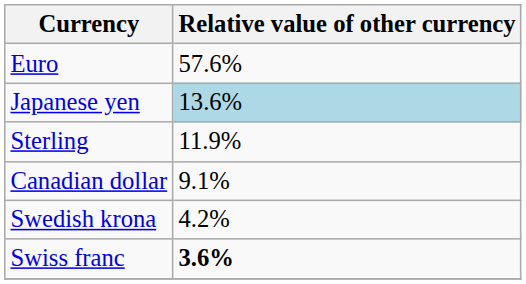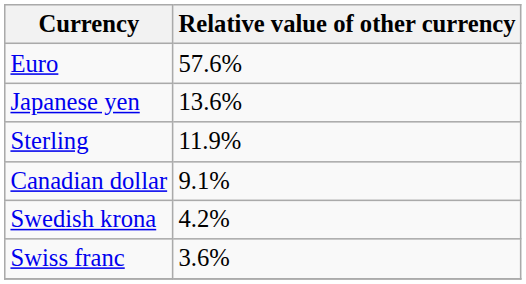(210, 102) lightblue background -> (210, 102) no background
(206, 258) bold -> (204, 258) normal
